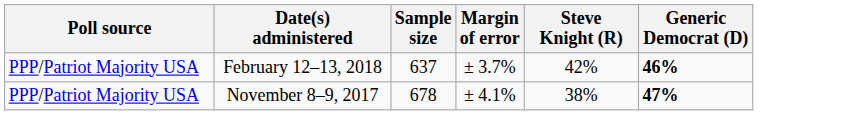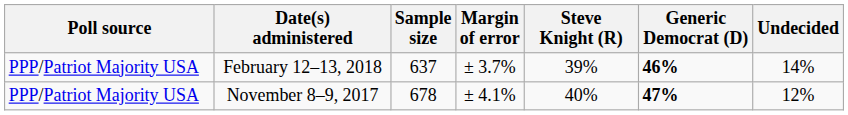+ column: (798, 28)
(581, 67) 42% -> (581, 67) 39%
(581, 95) 38% -> (581, 95) 40%
